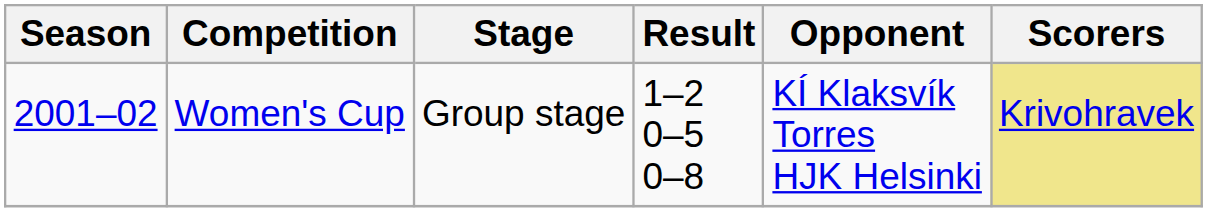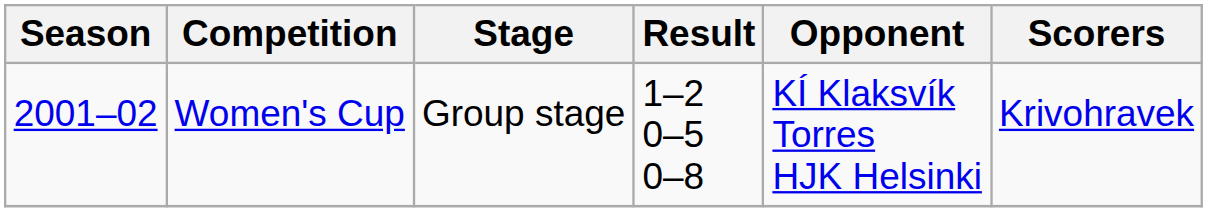(1097, 113) khaki background -> (1097, 113) no background
